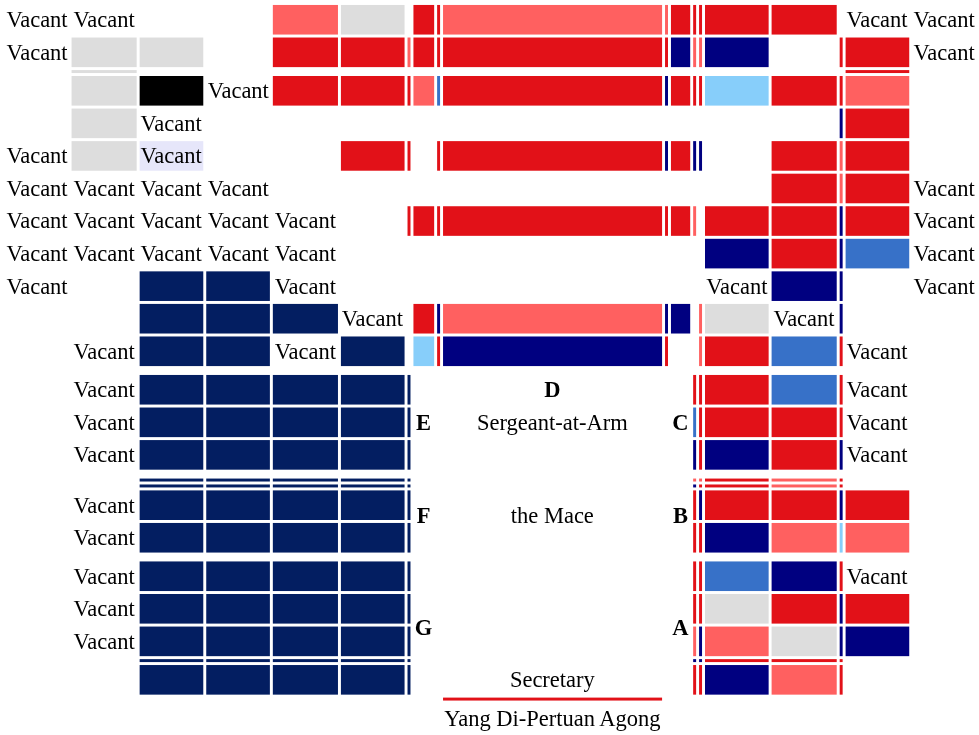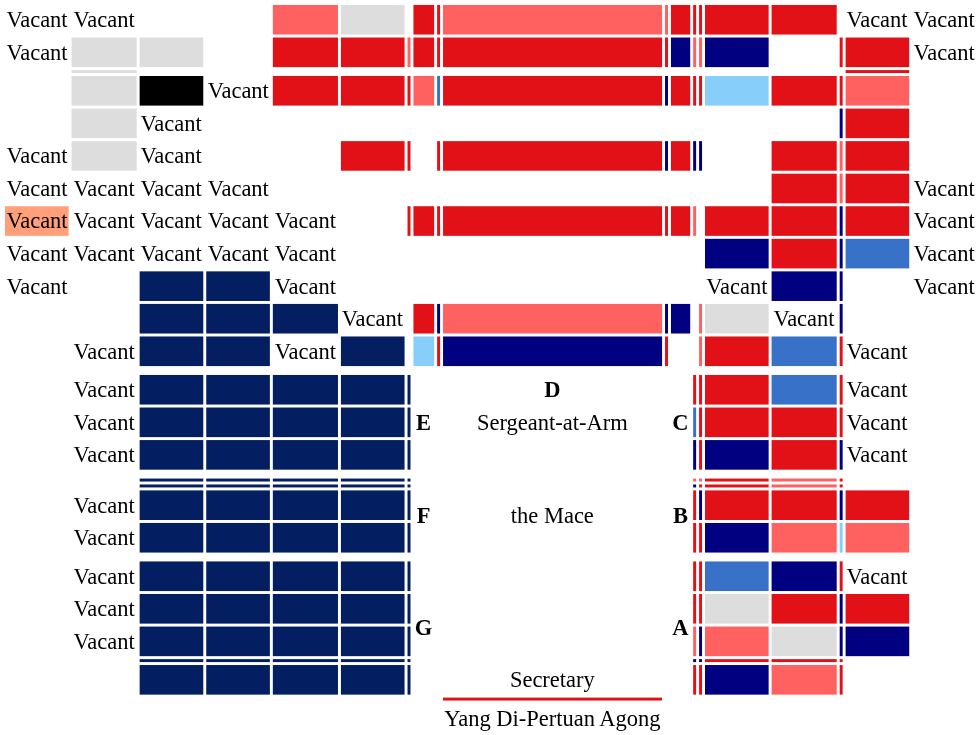(171, 155) lavender background -> (171, 155) no background
(37, 220) no background -> (37, 220) lightsalmon background
